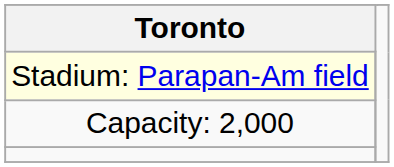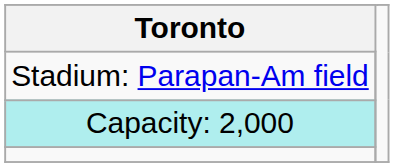(190, 75) lightyellow background -> (190, 75) no background
(190, 123) no background -> (190, 123) paleturquoise background
